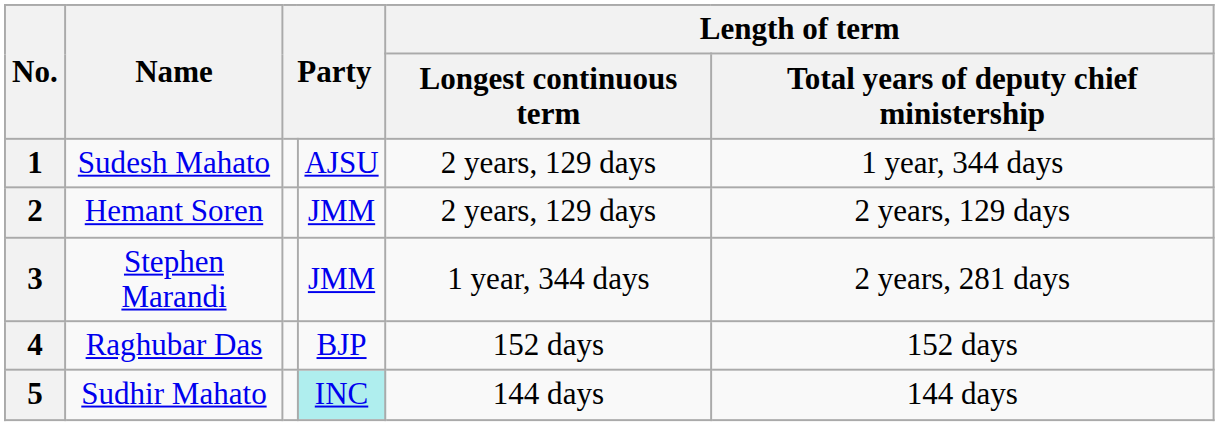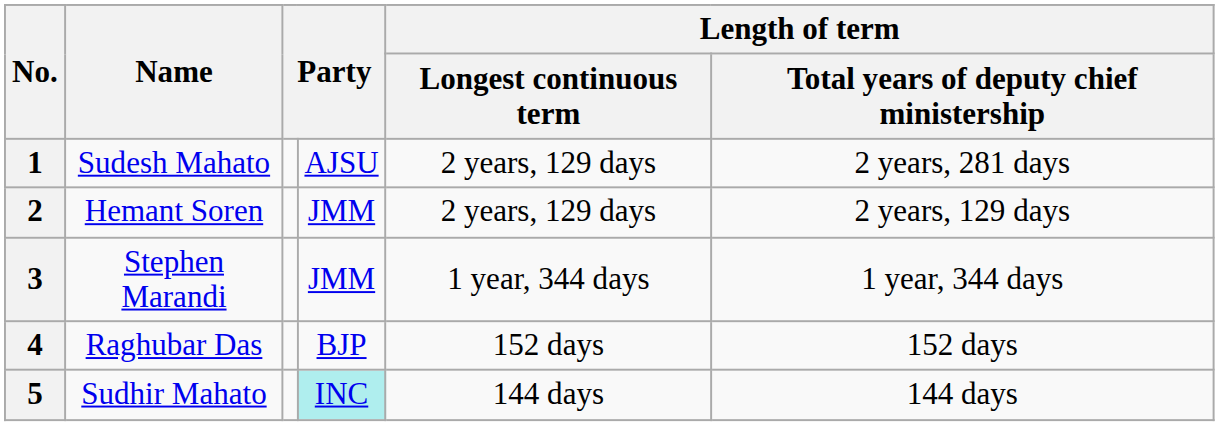(962, 162) 1 year, 344 days -> (962, 162) 2 years, 281 days
(962, 278) 2 years, 281 days -> (962, 278) 1 year, 344 days
